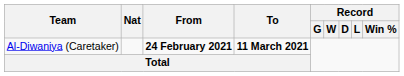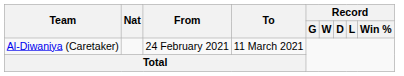(189, 46) bold -> (187, 46) normal
(273, 46) bold -> (269, 46) normal
